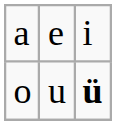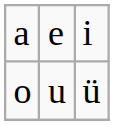(93, 90) bold -> (92, 90) normal
